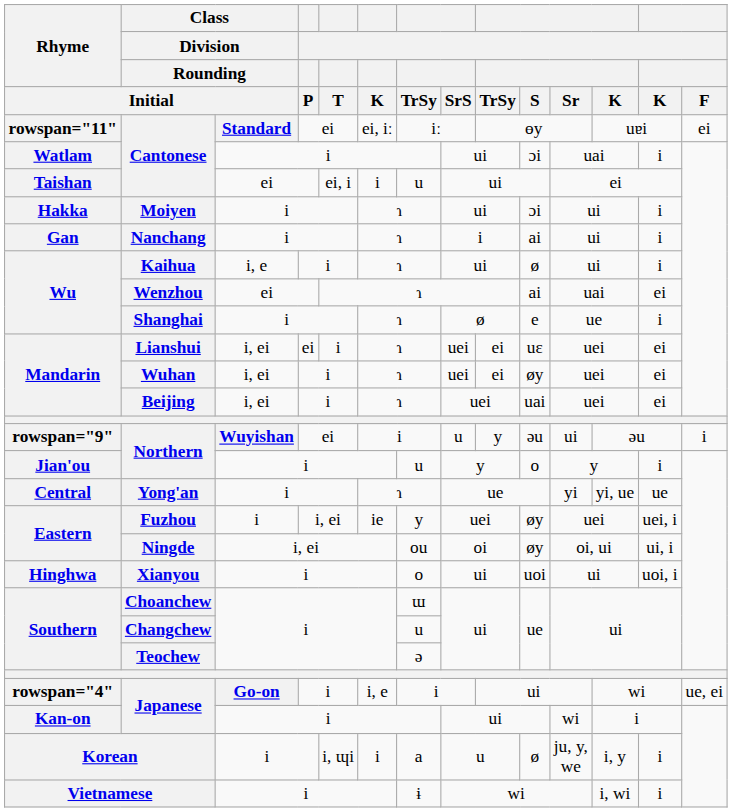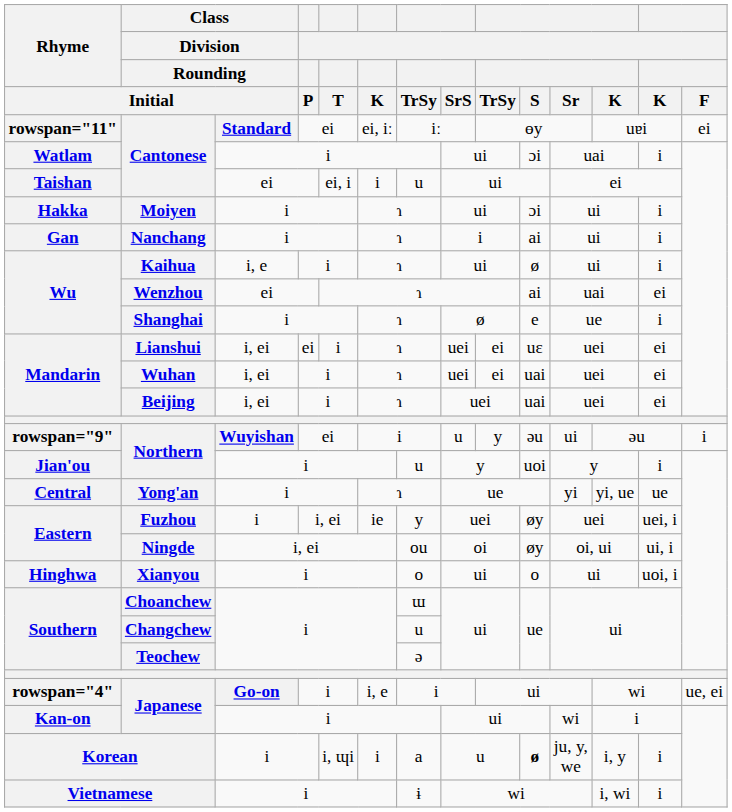(535, 374) øy -> (535, 374) uai
(535, 464) o -> (535, 464) uoi
(535, 574) uoi -> (535, 574) o
(535, 756) normal -> (535, 756) bold
